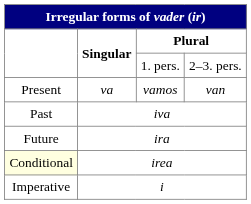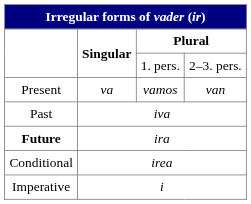(41, 138) normal -> (41, 138) bold
(41, 162) lightyellow background -> (41, 162) no background
